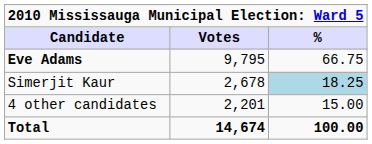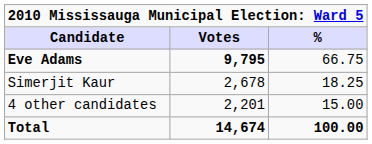(244, 61) normal -> (244, 61) bold
(343, 83) lightblue background -> (343, 83) no background
